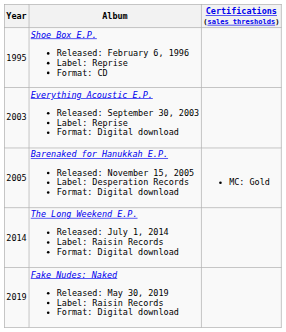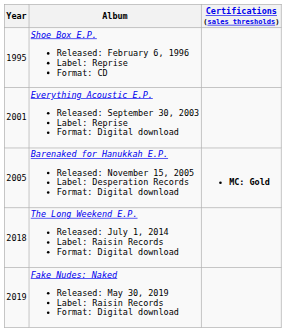(17, 118) 2003 -> (17, 118) 2001
(241, 183) normal -> (241, 183) bold
(17, 238) 2014 -> (17, 238) 2018
